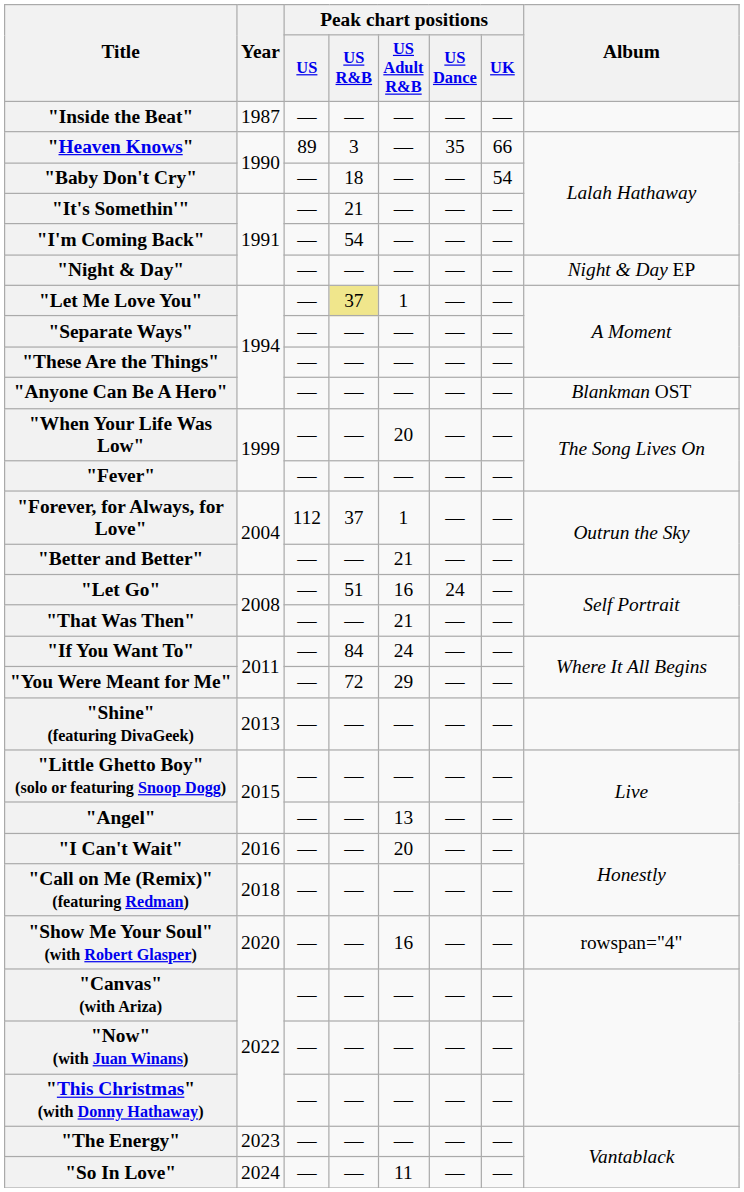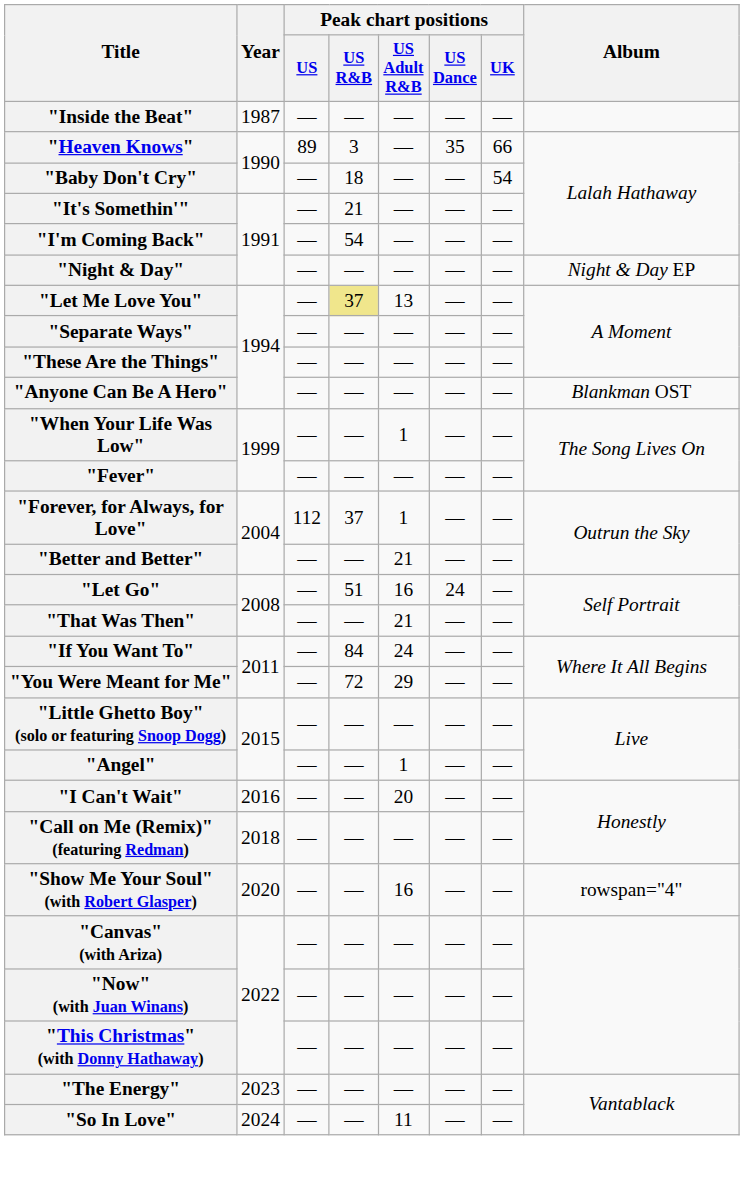(403, 300) 1 -> (403, 300) 13
(403, 434) 20 -> (403, 434) 1
- row: (121, 723)
(403, 817) 13 -> (403, 765) 1
